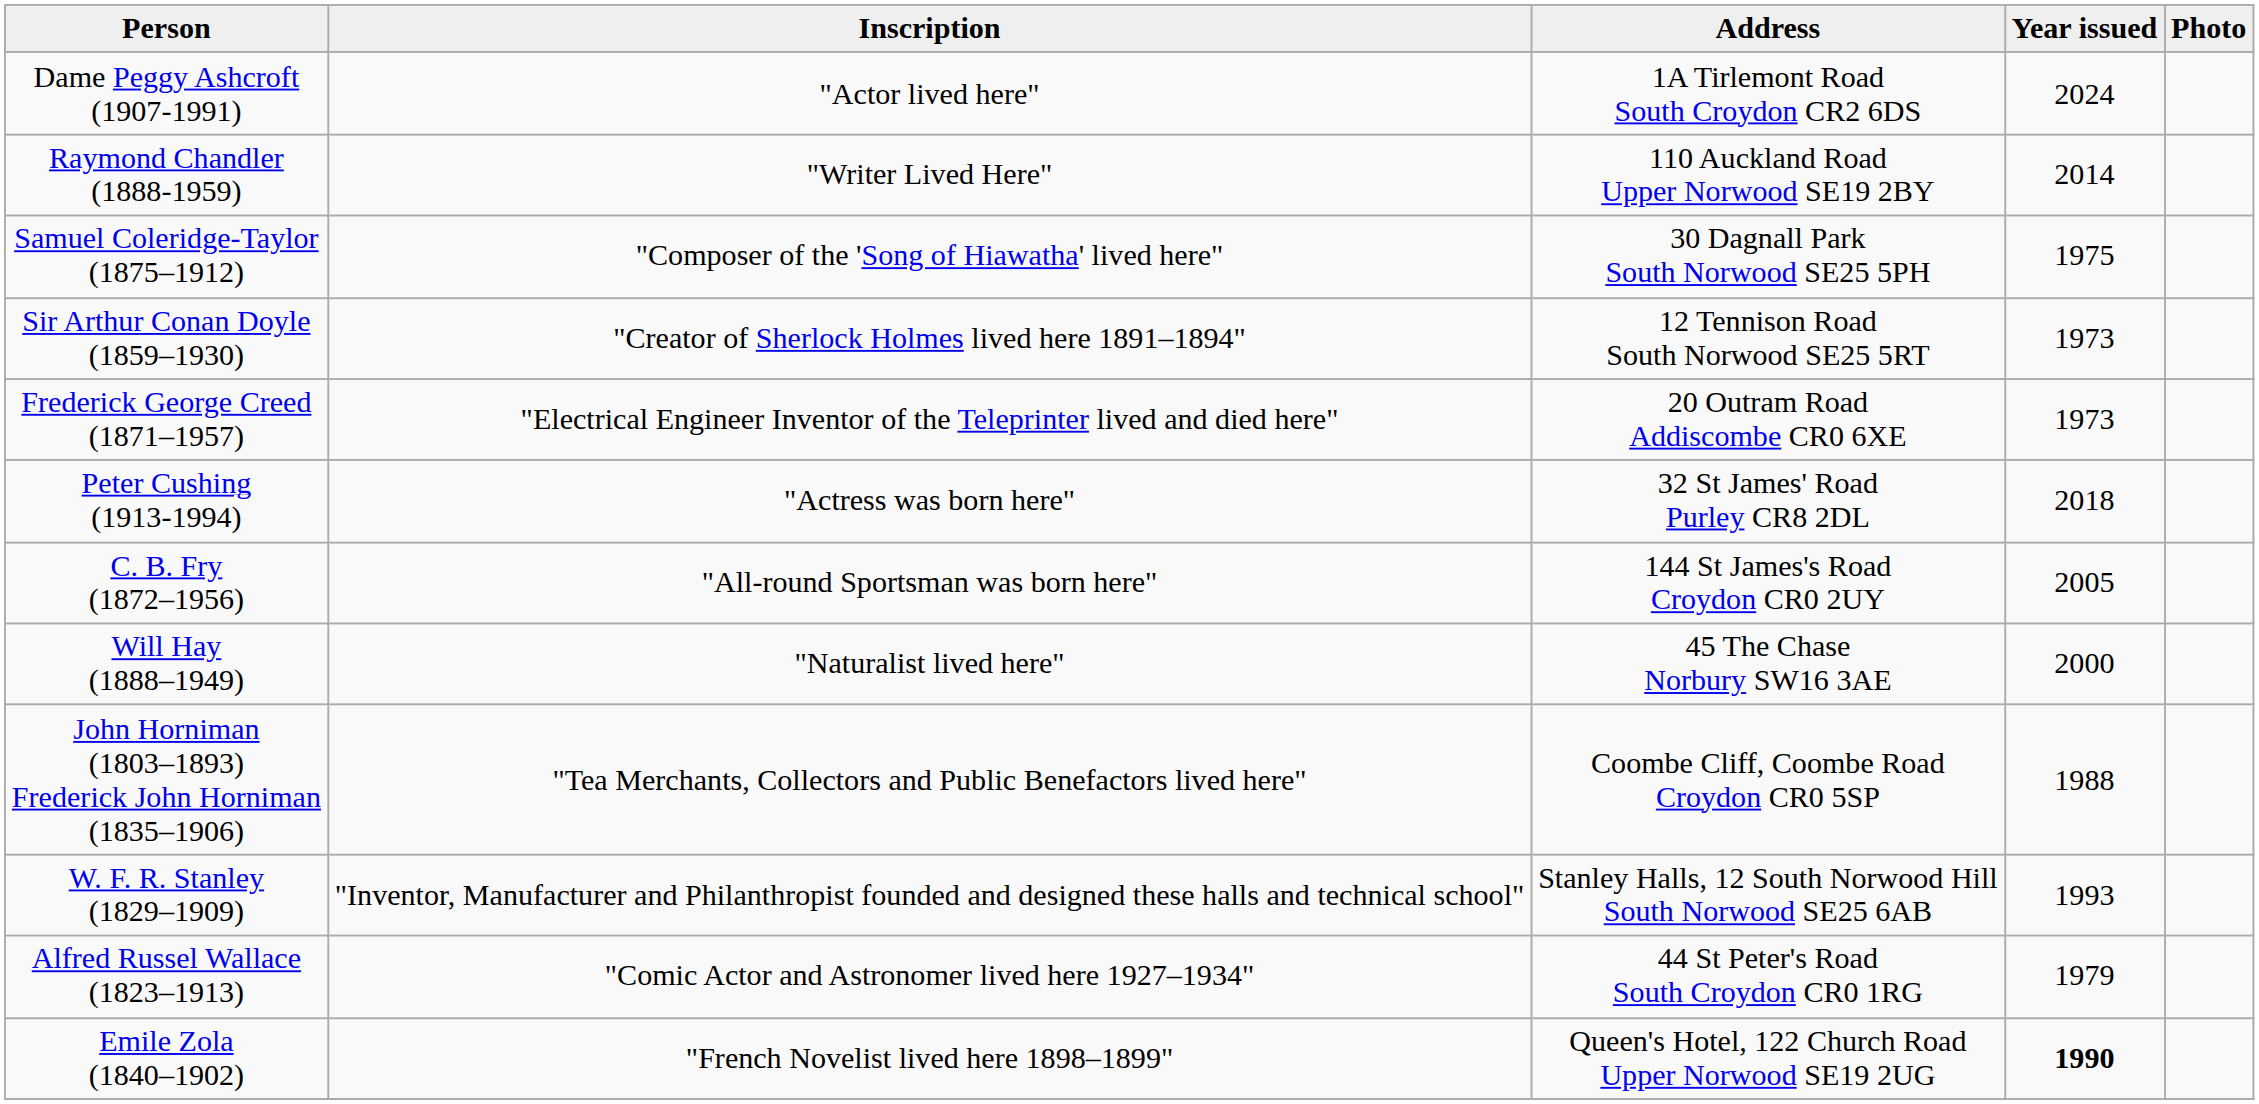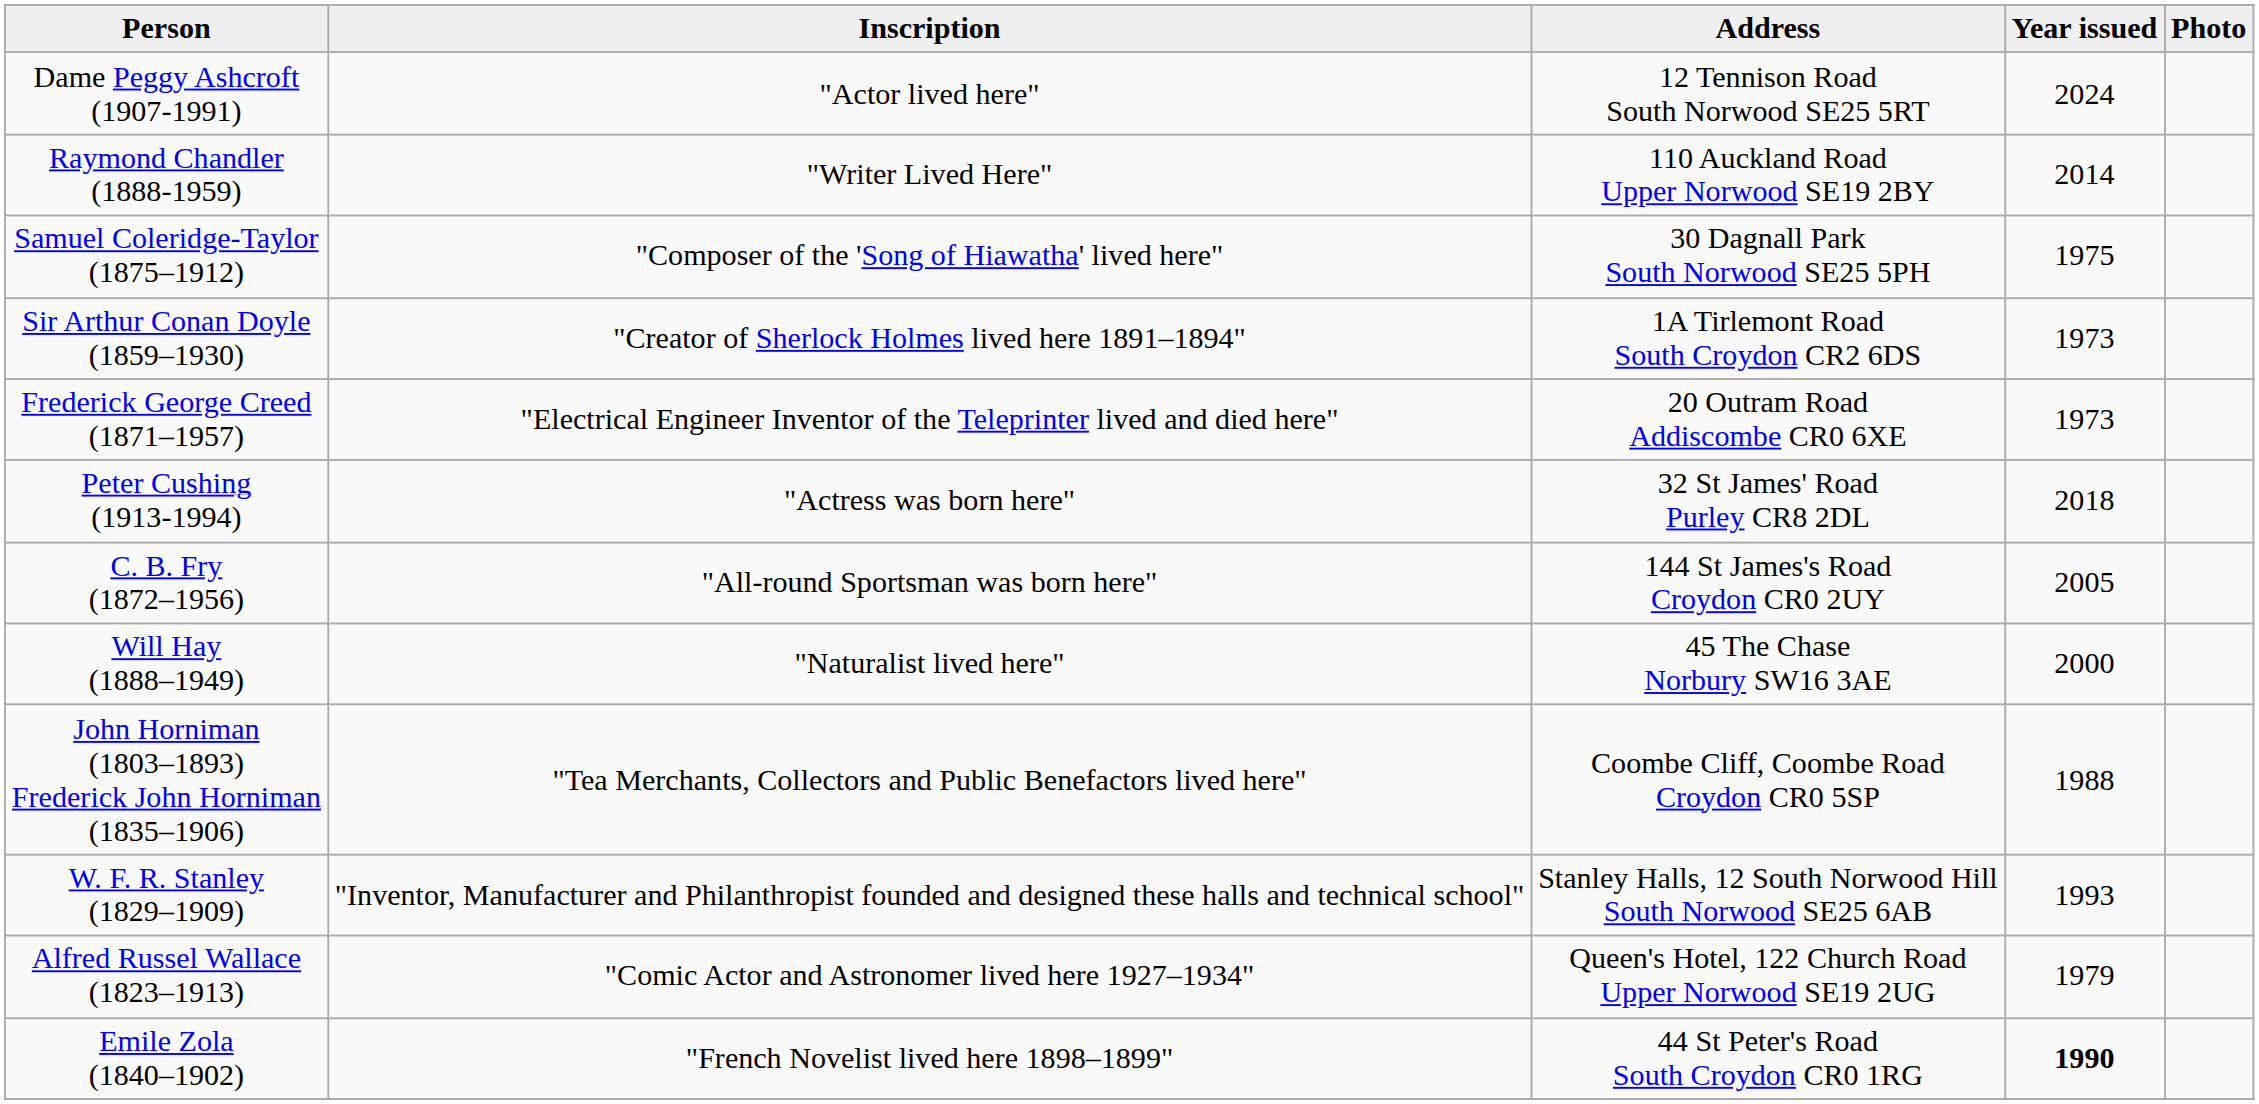(1768, 92) 1A Tirlemont Road South Croydon CR2 6DS -> (1768, 92) 12 Tennison Road South Norwood SE25 5RT
(1768, 337) 12 Tennison Road South Norwood SE25 5RT -> (1768, 337) 1A Tirlemont Road South Croydon CR2 6DS
(1768, 976) 44 St Peter's Road South Croydon CR0 1RG -> (1768, 976) Queen's Hotel, 122 Church Road Upper Norwood SE19 2UG
(1768, 1057) Queen's Hotel, 122 Church Road Upper Norwood SE19 2UG -> (1768, 1057) 44 St Peter's Road South Croydon CR0 1RG
